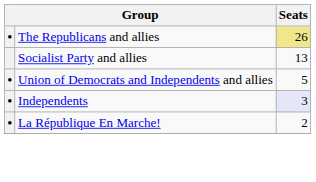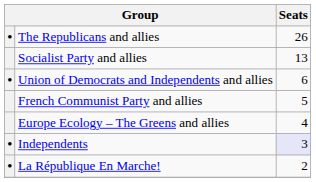(301, 37) khaki background -> (301, 37) no background
(305, 80) 5 -> (305, 80) 6
+ row: (110, 101)
+ row: (124, 123)
